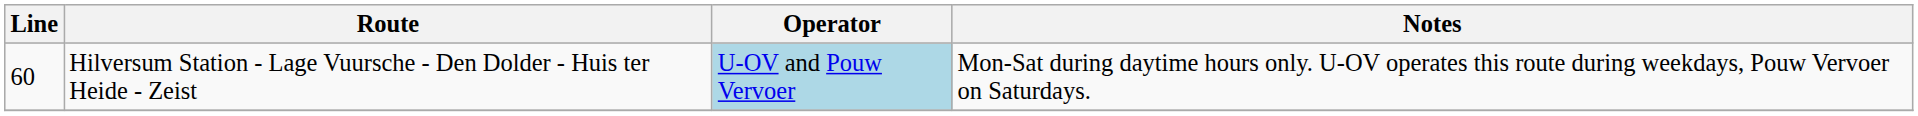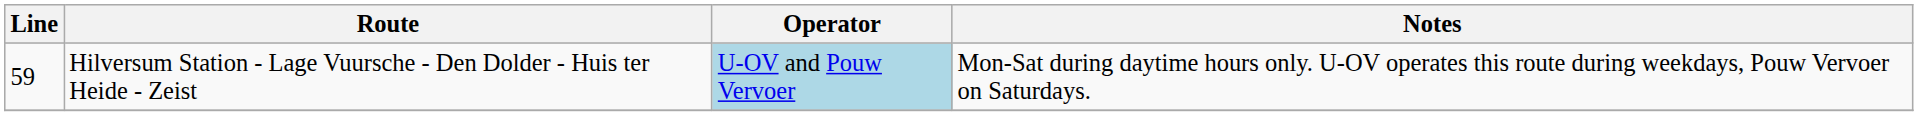(23, 76) 60 -> (23, 76) 59
